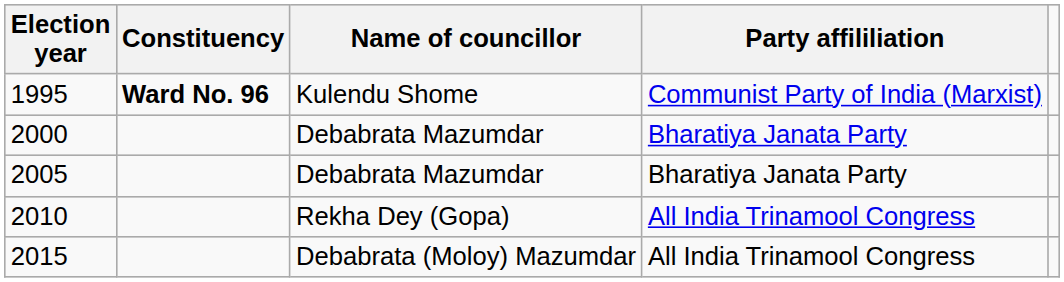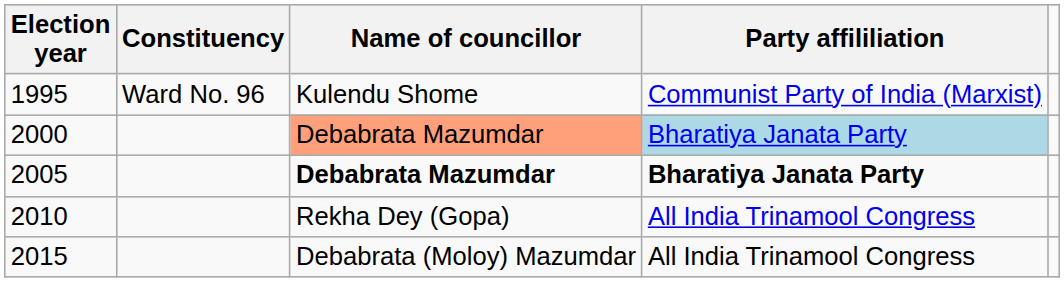(196, 94) bold -> (193, 94) normal
(420, 134) no background -> (420, 134) lightsalmon background
(777, 134) no background -> (777, 134) lightblue background
(420, 175) normal -> (425, 175) bold
(777, 175) normal -> (786, 175) bold
